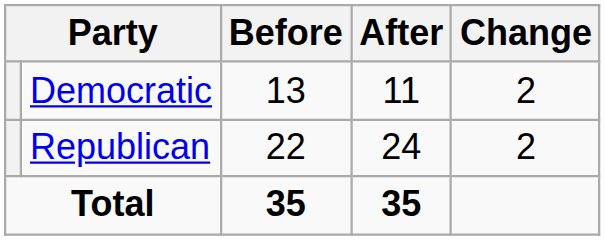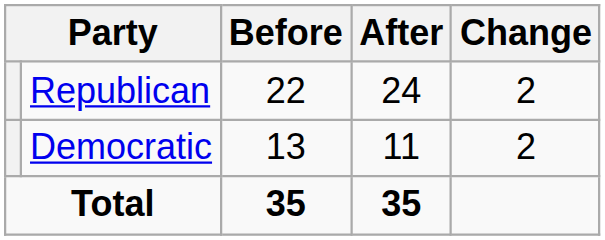rows swapped: (120, 147) <-> (121, 90)
